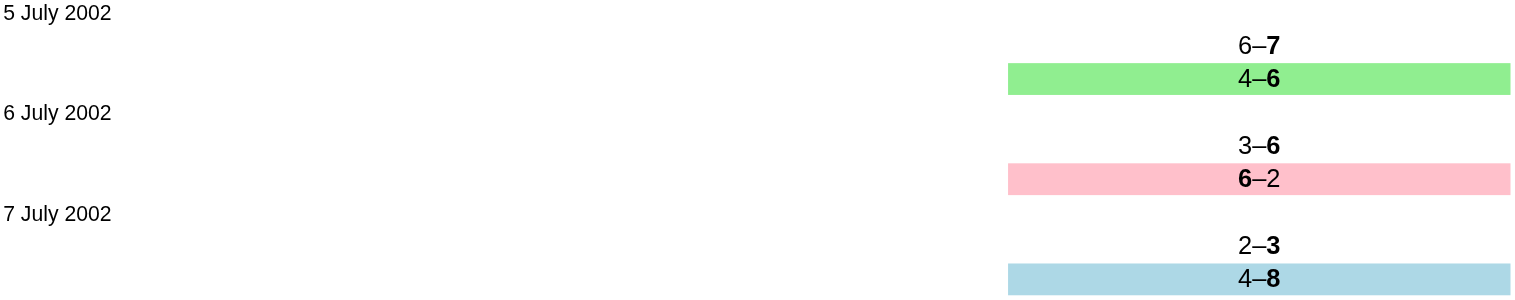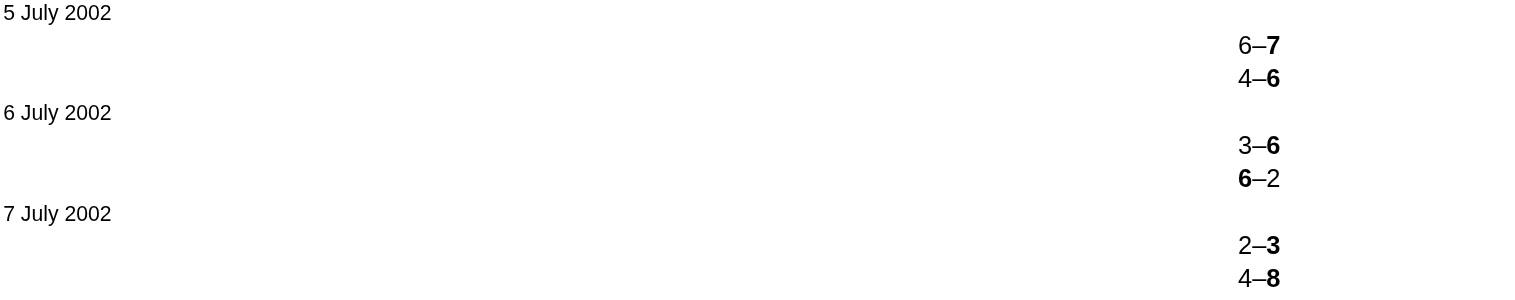(1259, 78) lightgreen background -> (1259, 78) no background
(1259, 178) pink background -> (1259, 178) no background
(1259, 279) lightblue background -> (1259, 279) no background
